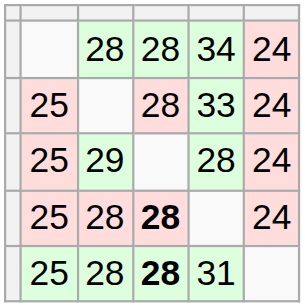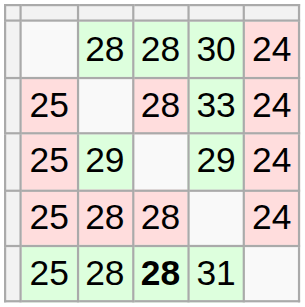(216, 48) 34 -> (216, 48) 30
(216, 160) 28 -> (216, 160) 29
(160, 217) bold -> (160, 217) normal
